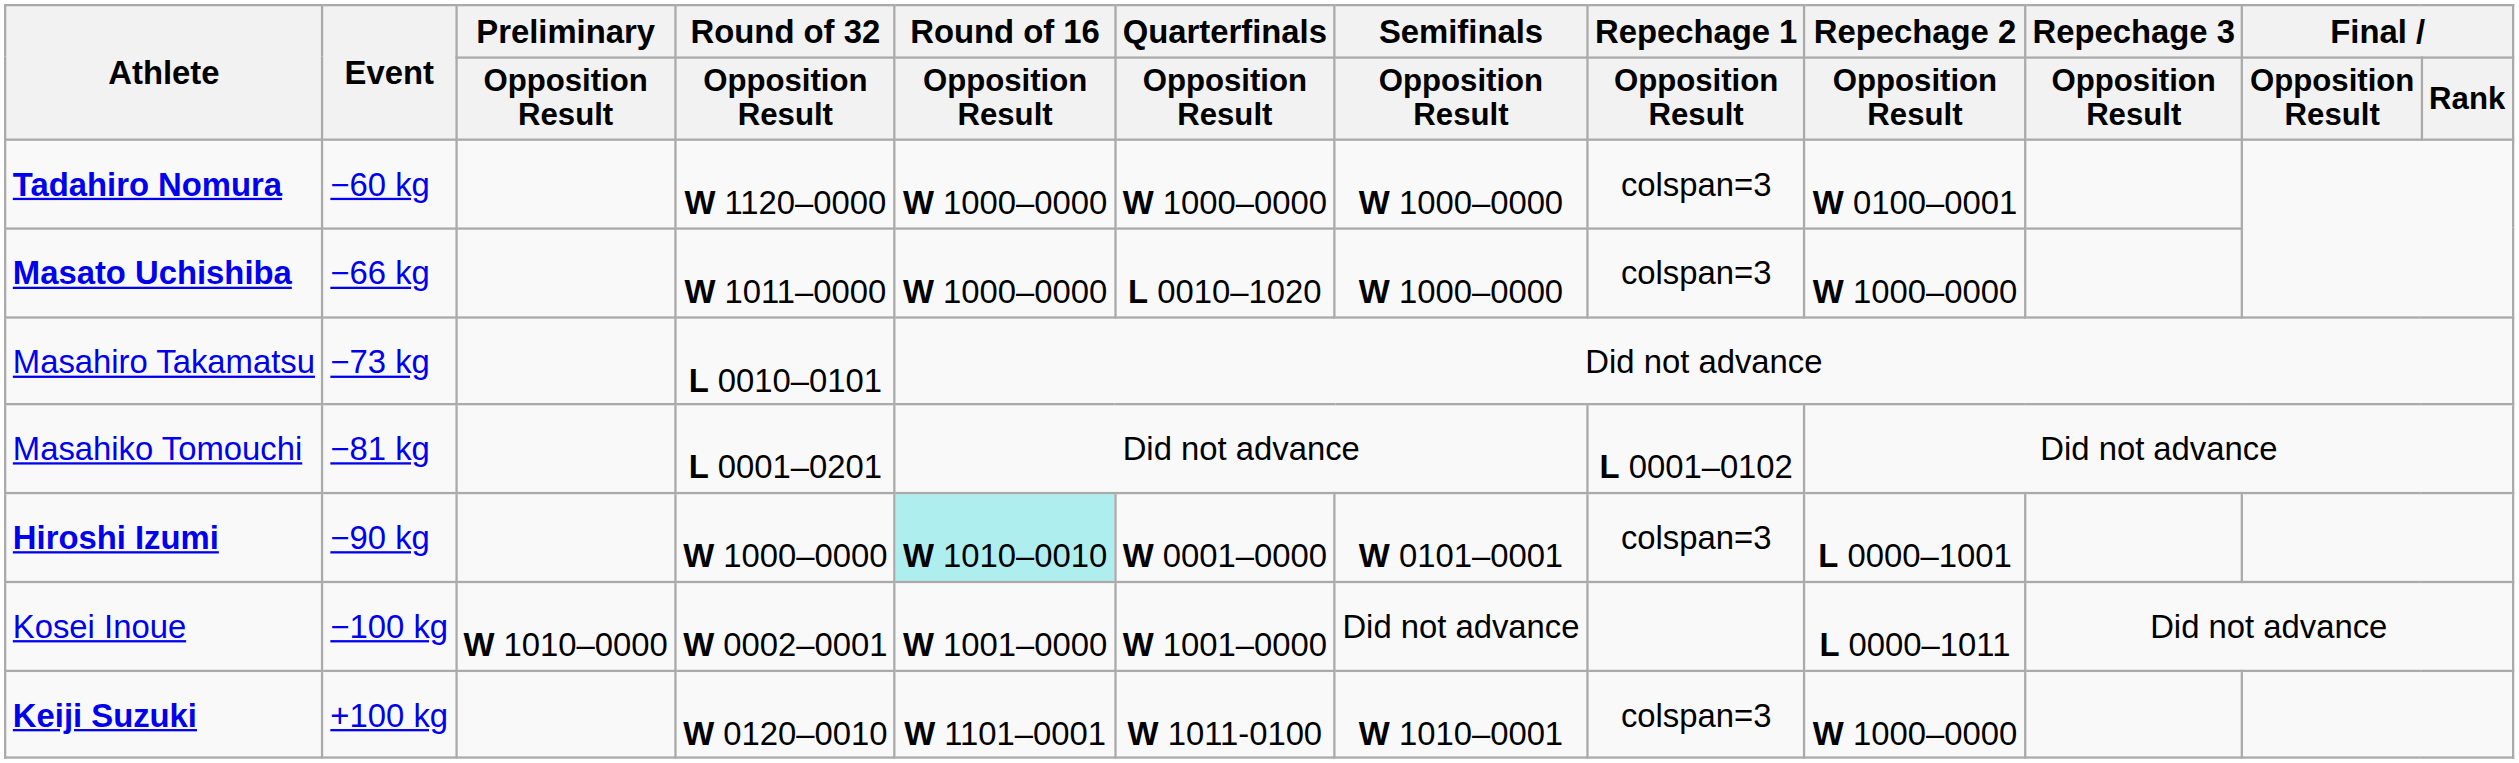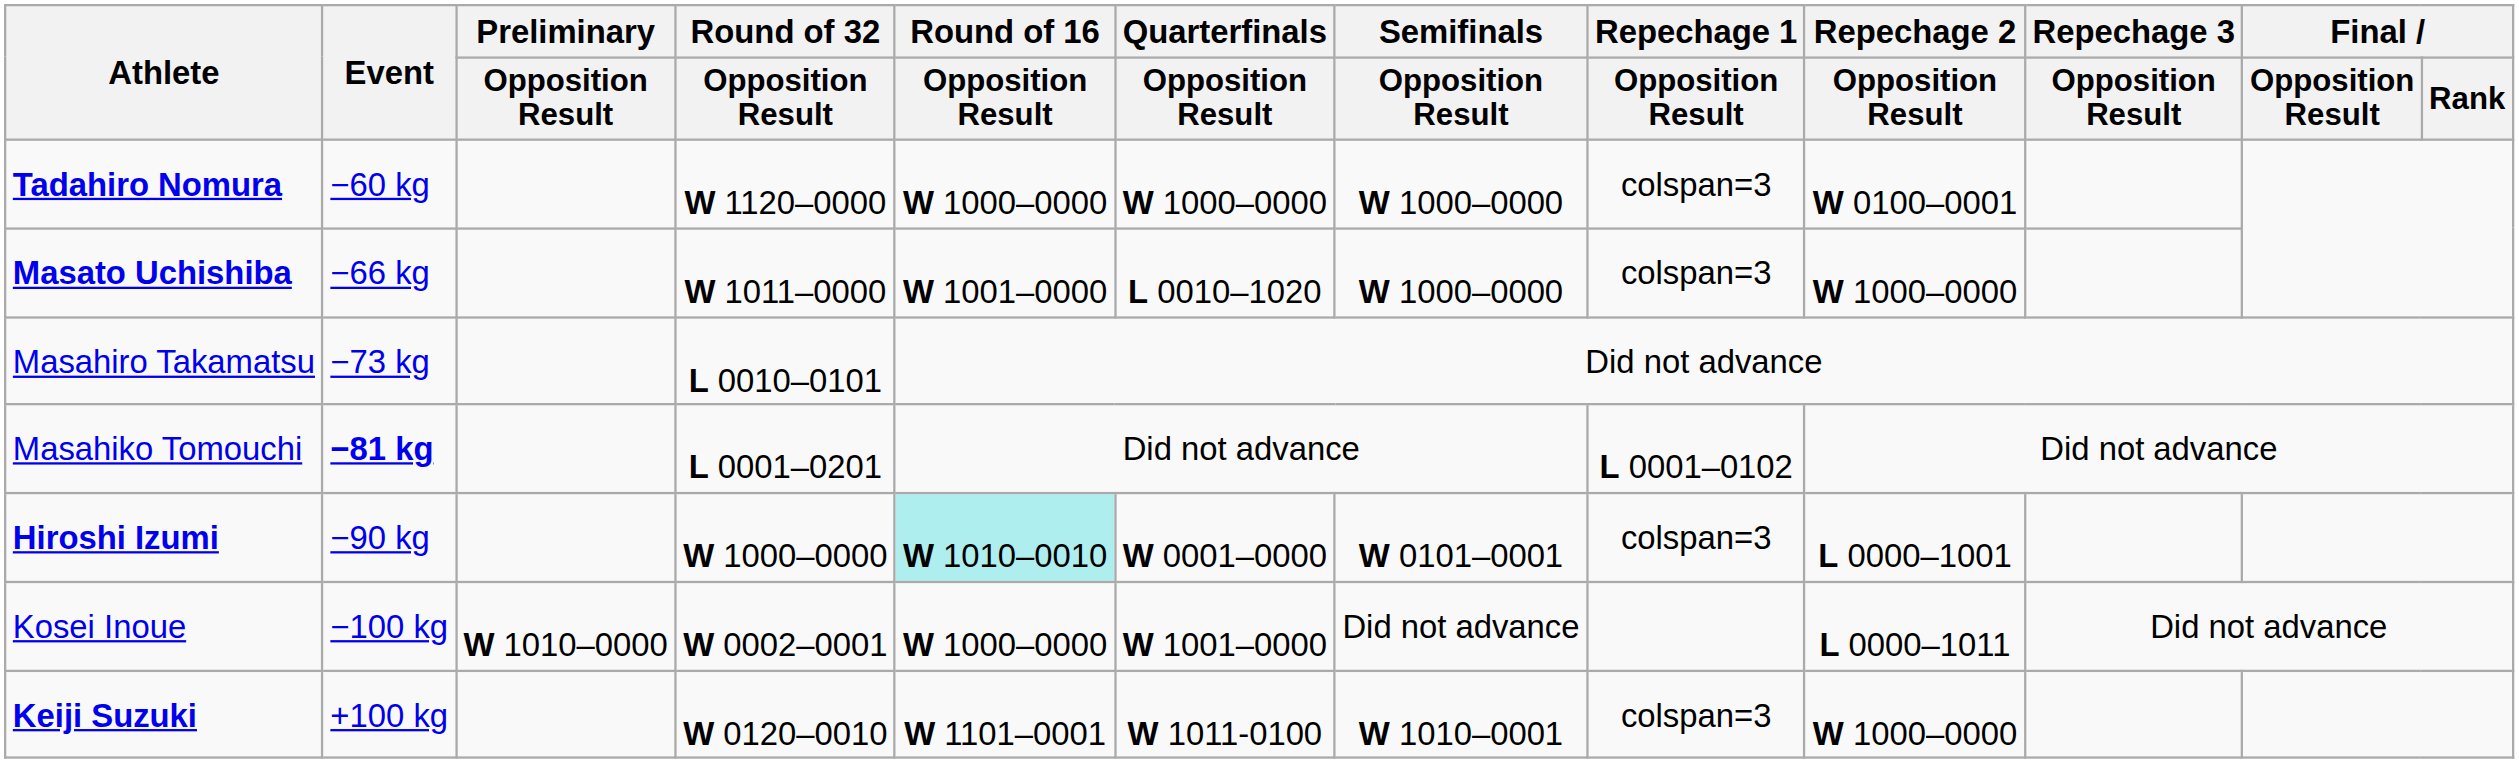(1005, 291) W 1000–0000 -> (1005, 291) W 1001–0000
(380, 450) normal -> (382, 450) bold
(1005, 645) W 1001–0000 -> (1005, 645) W 1000–0000
